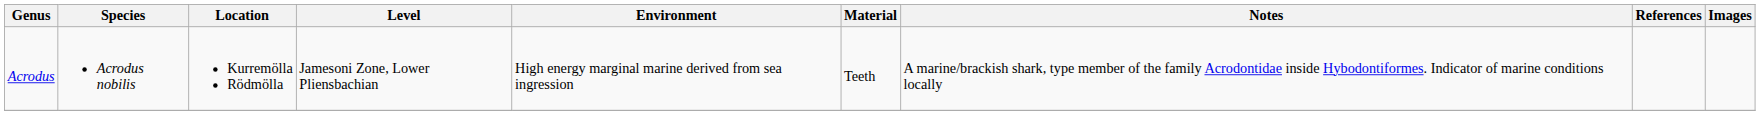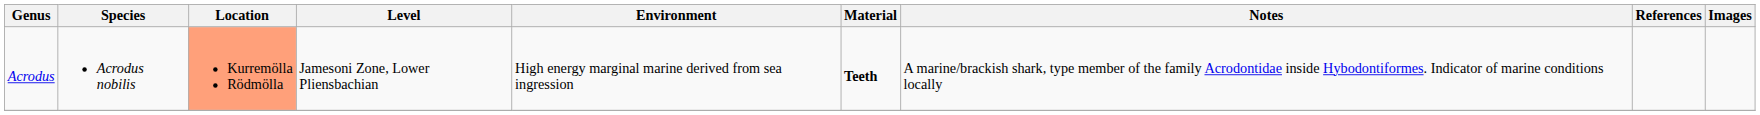(242, 77) no background -> (242, 77) lightsalmon background
(860, 76) normal -> (861, 76) bold
